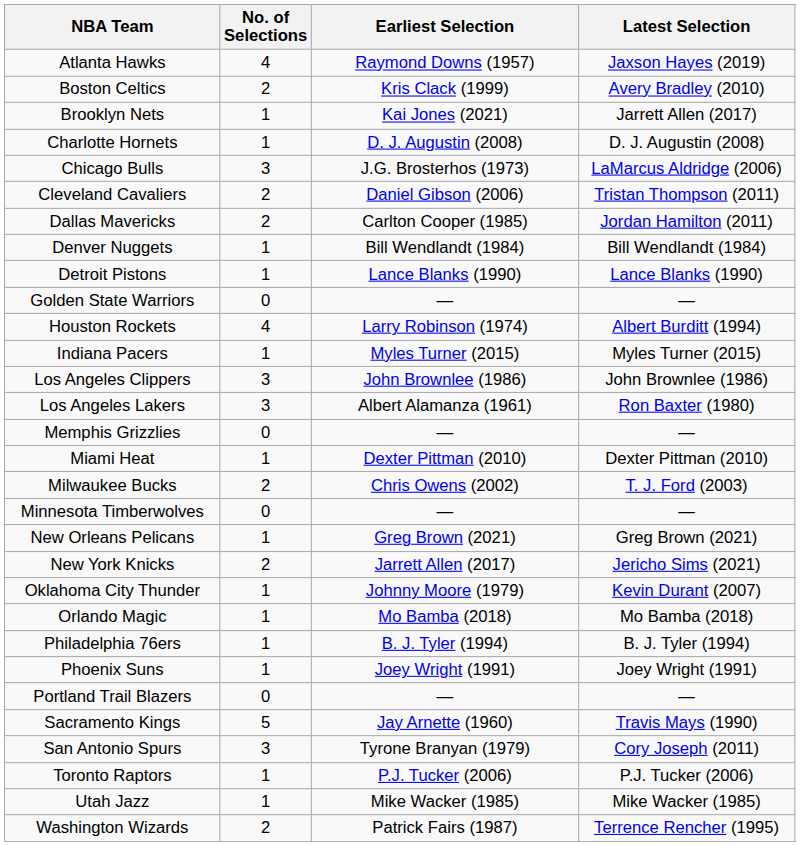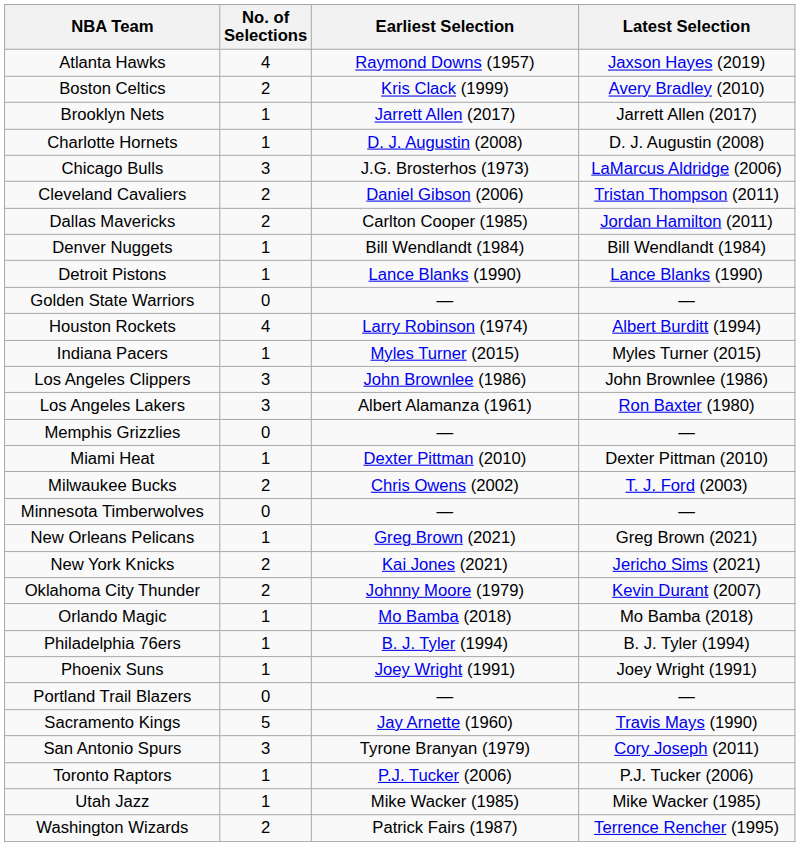(445, 115) Kai Jones (2021) -> (445, 115) Jarrett Allen (2017)
(445, 564) Jarrett Allen (2017) -> (445, 564) Kai Jones (2021)
(266, 590) 1 -> (266, 590) 2
